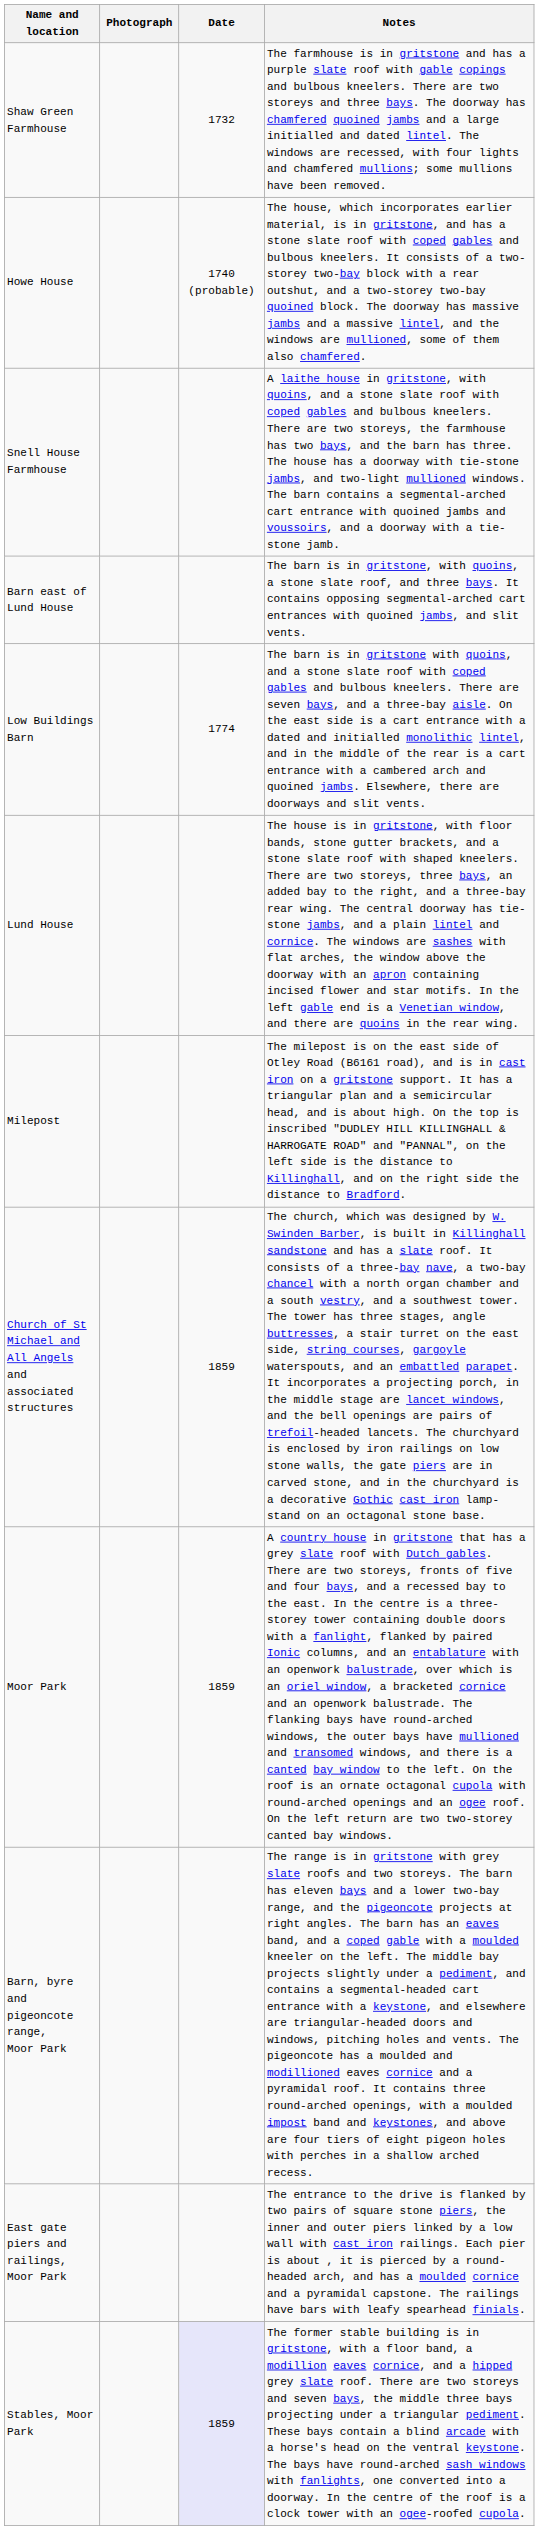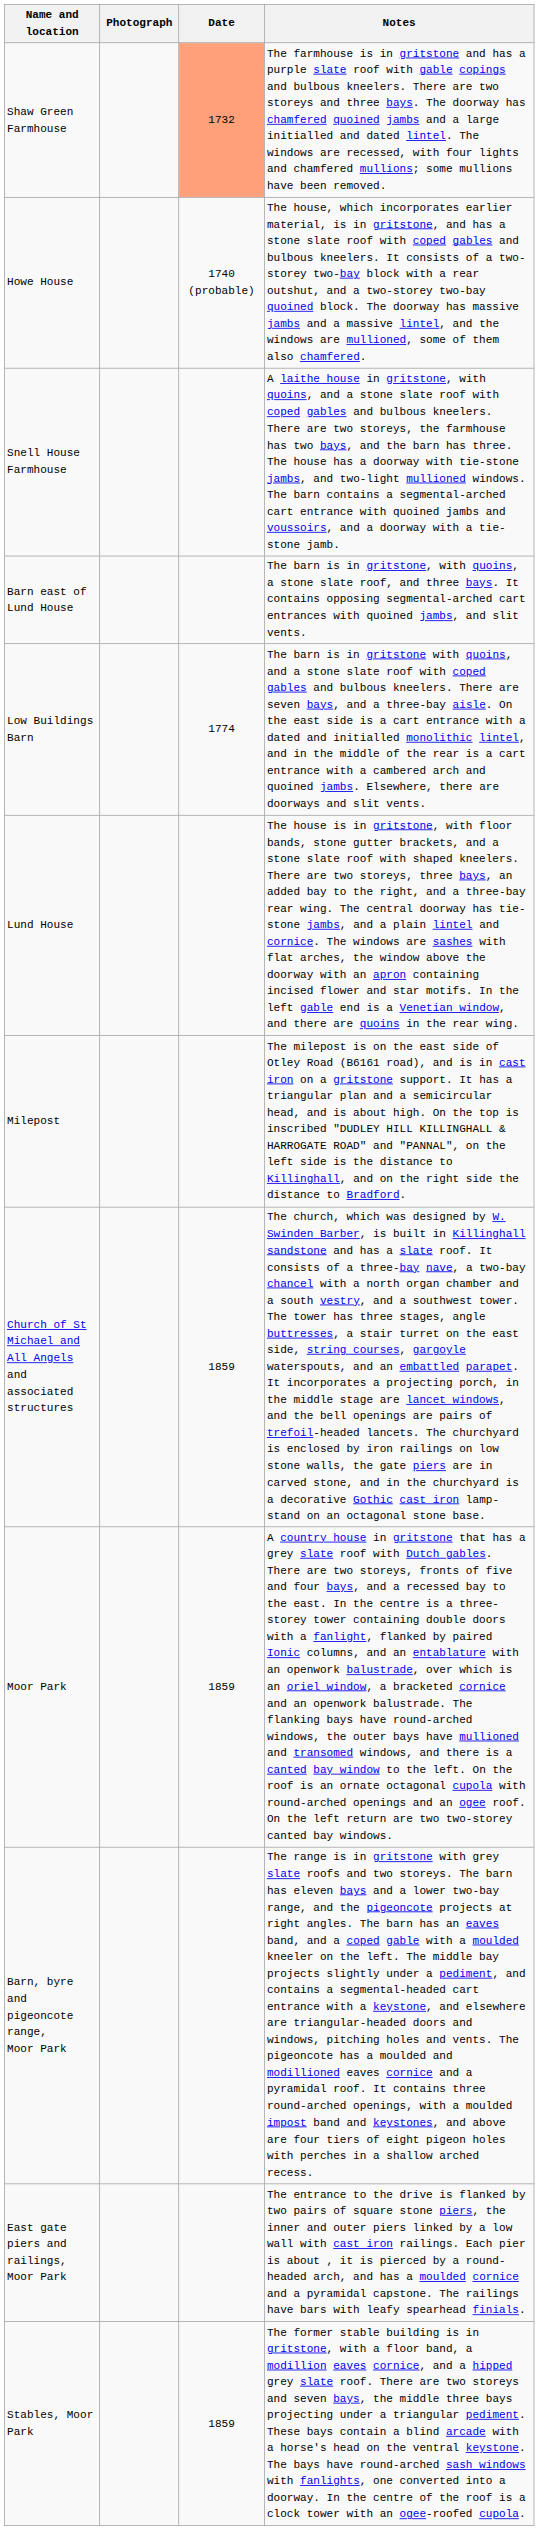(222, 120) no background -> (222, 120) lightsalmon background
(222, 2424) lavender background -> (222, 2424) no background
